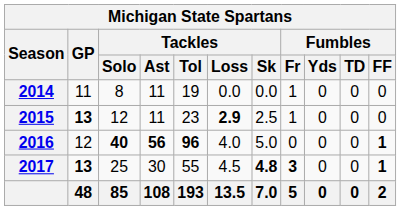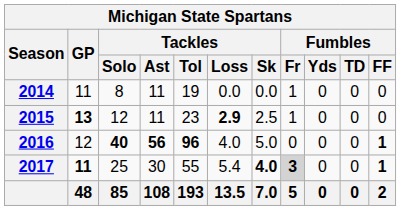(83, 167) 13 -> (83, 167) 11
(230, 167) 4.5 -> (230, 167) 5.4
(266, 167) 4.8 -> (266, 167) 4.0
(293, 167) no background -> (293, 167) lightgrey background
